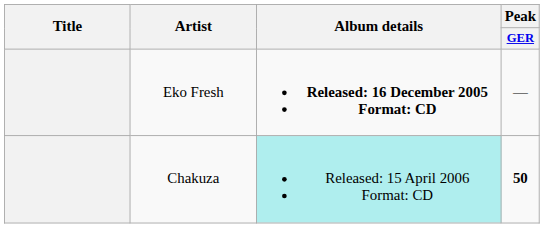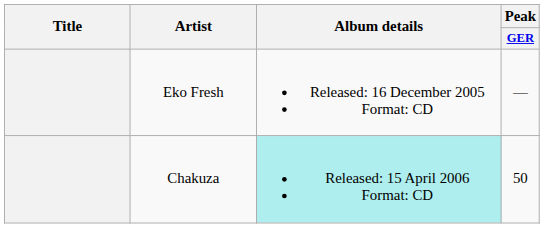(379, 101) bold -> (379, 101) normal
(520, 179) bold -> (520, 179) normal
